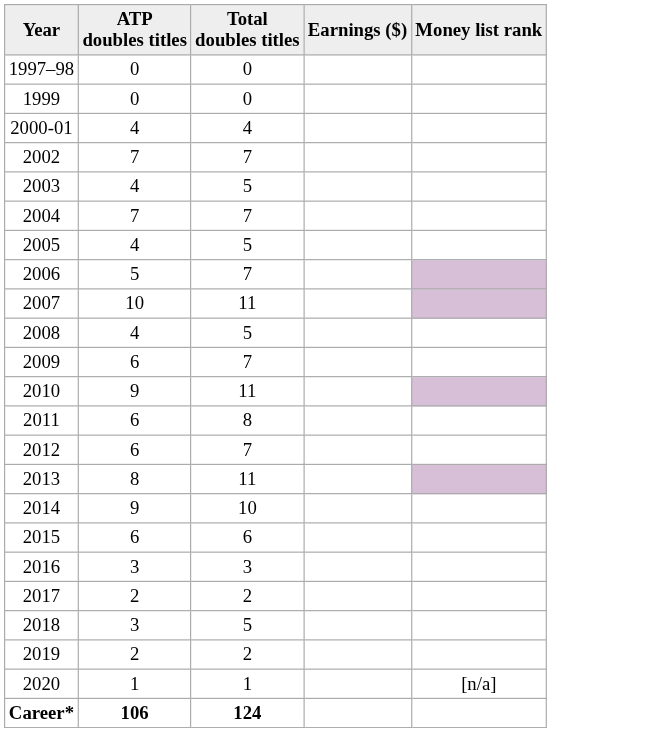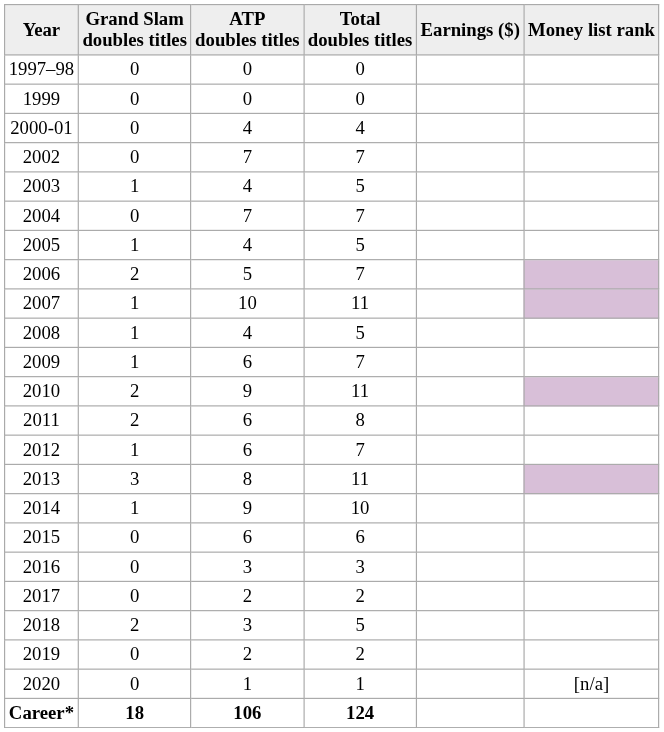+ column: (135, 29)
